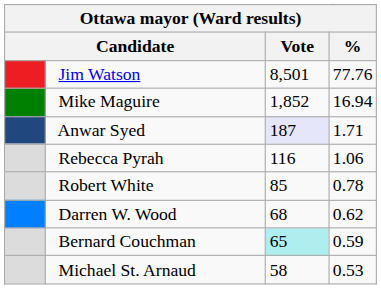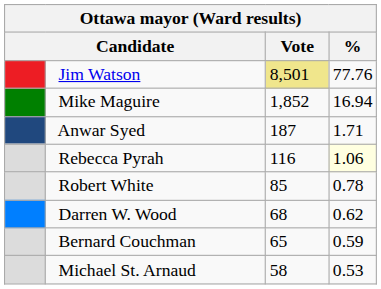(290, 74) no background -> (290, 74) khaki background
(283, 130) lavender background -> (283, 130) no background
(348, 158) no background -> (348, 158) lightyellow background
(279, 241) paleturquoise background -> (279, 241) no background
